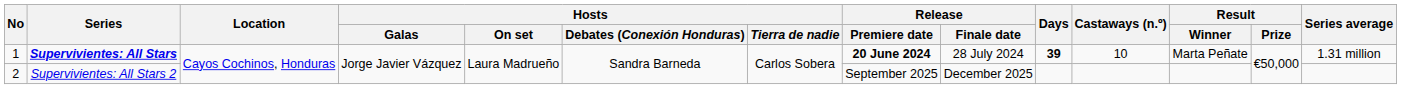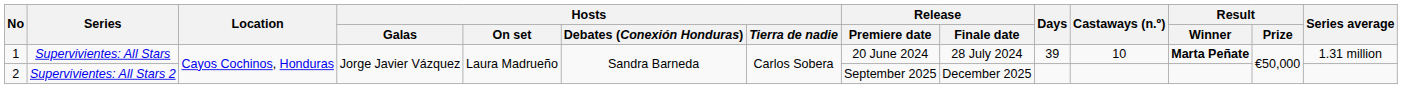(103, 54) bold -> (103, 54) normal
(892, 54) bold -> (890, 54) normal
(1054, 54) bold -> (1052, 54) normal
(1210, 54) normal -> (1210, 54) bold
